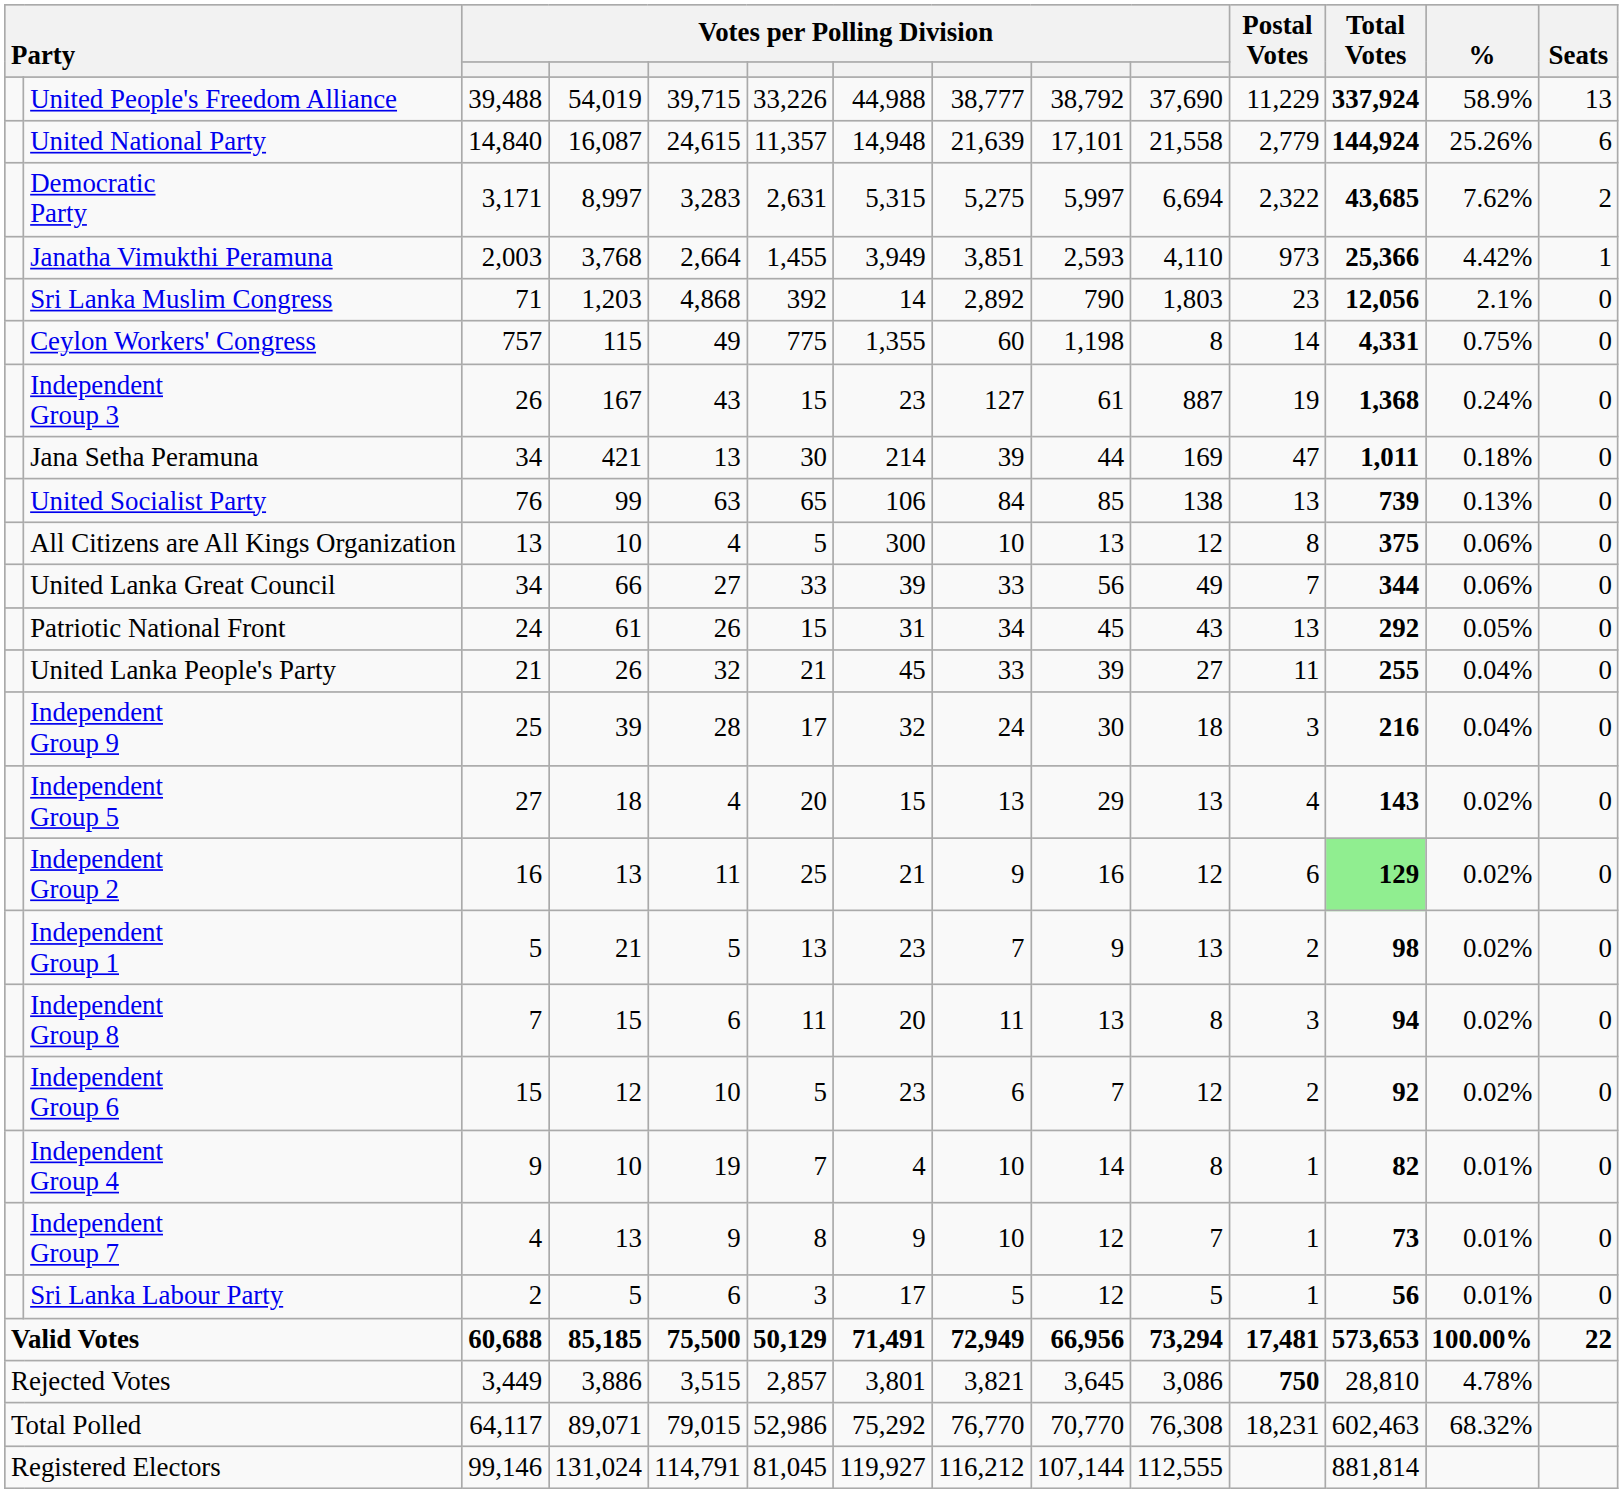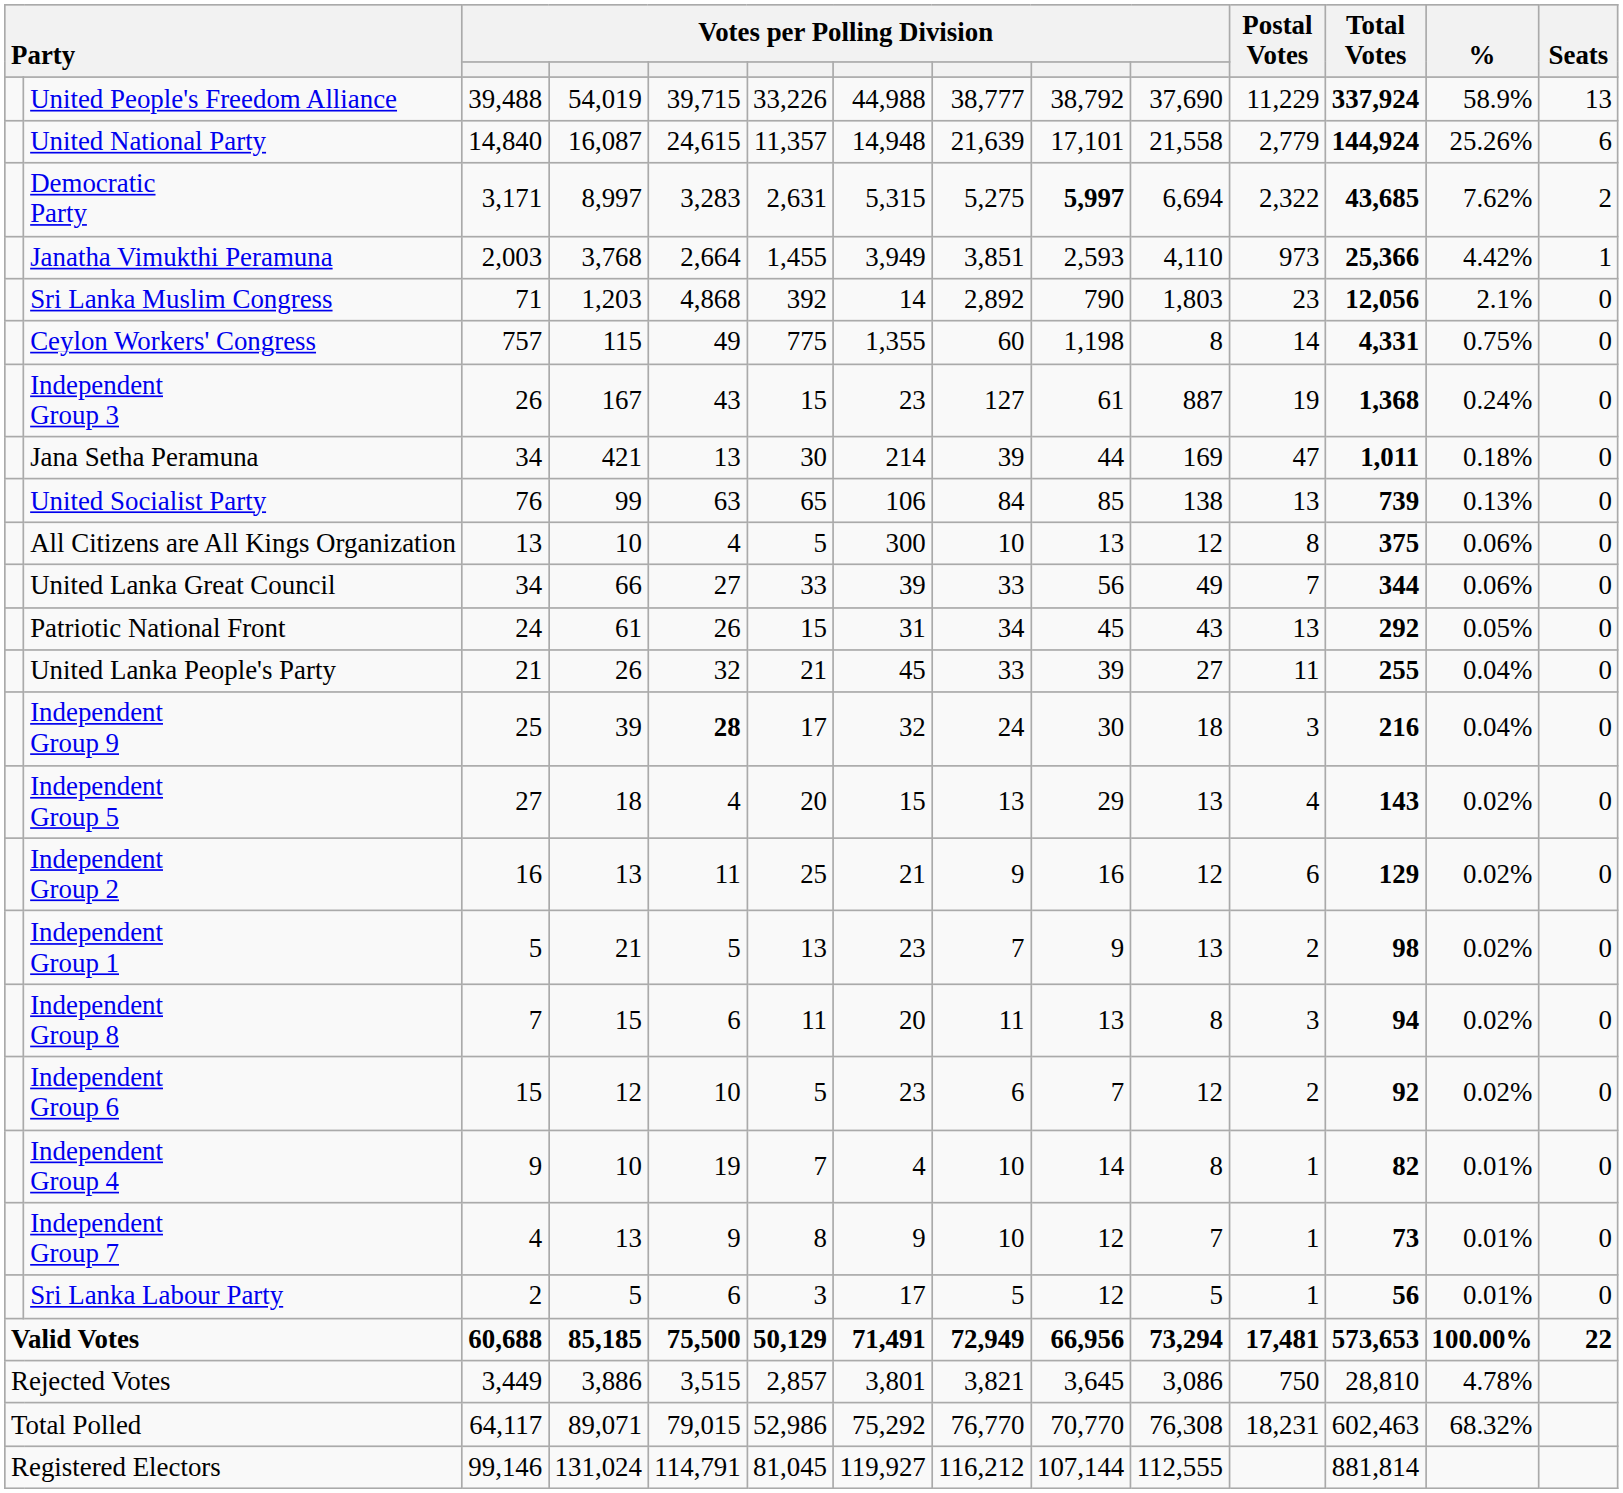(1094, 199) normal -> (1094, 199) bold
(727, 728) normal -> (727, 728) bold
(1399, 874) lightgreen background -> (1399, 874) no background
(1299, 1381) bold -> (1299, 1381) normal
